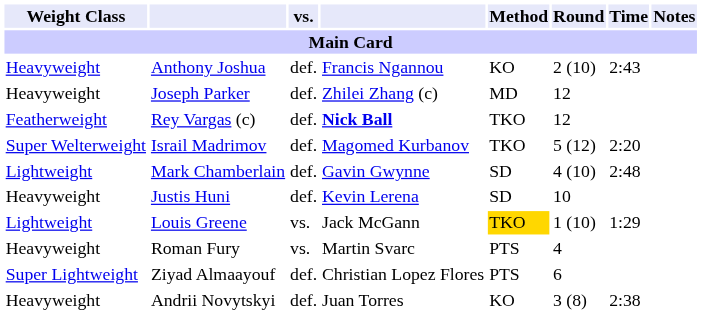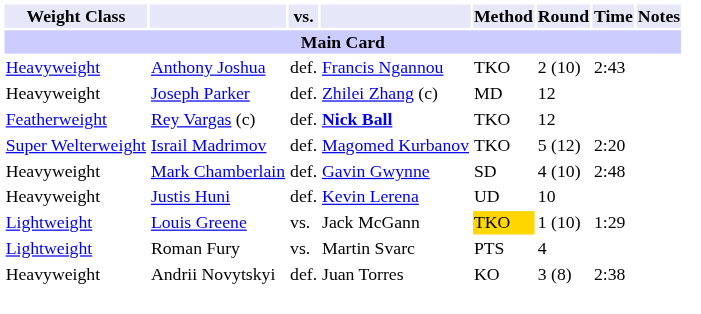(502, 67) KO -> (492, 67) TKO
(49, 171) Lightweight -> (53, 171) Heavyweight
(500, 196) SD -> (487, 196) UD
(53, 248) Heavyweight -> (49, 248) Lightweight
- row: (213, 274)
